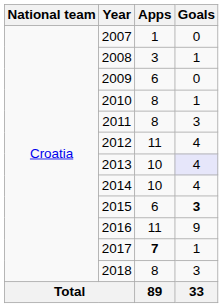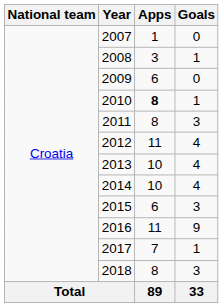(155, 100) normal -> (155, 100) bold
(196, 164) lavender background -> (196, 164) no background
(196, 206) bold -> (196, 206) normal
(155, 249) bold -> (155, 249) normal
